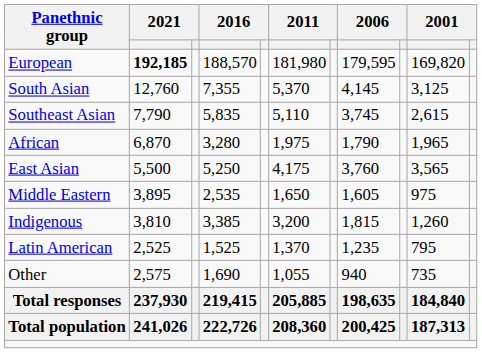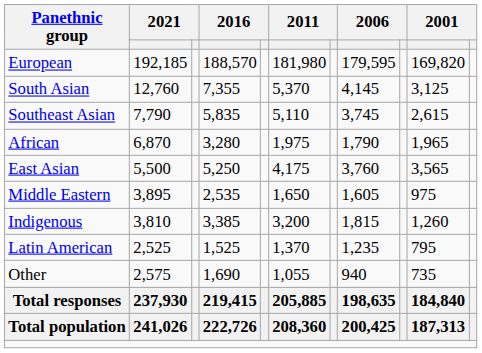(160, 62) bold -> (160, 62) normal
